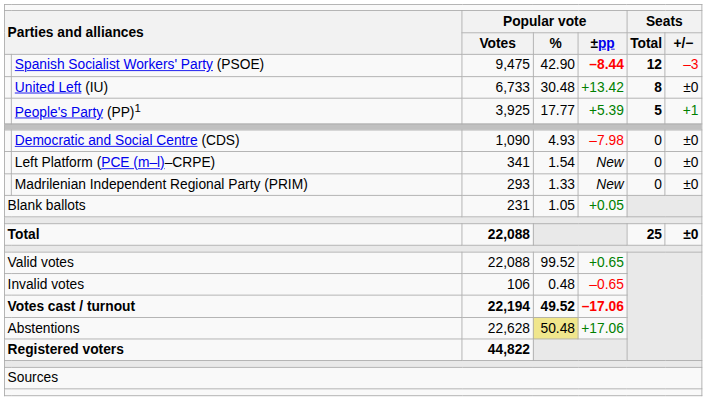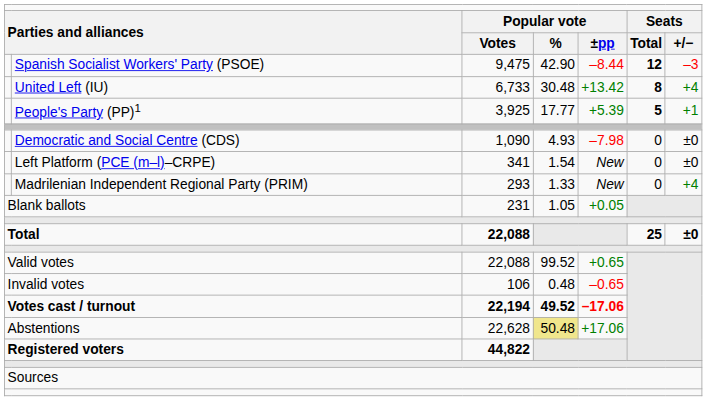(607, 65) bold -> (607, 65) normal
(691, 87) ±0 -> (691, 87) +4
(691, 184) ±0 -> (691, 184) +4
